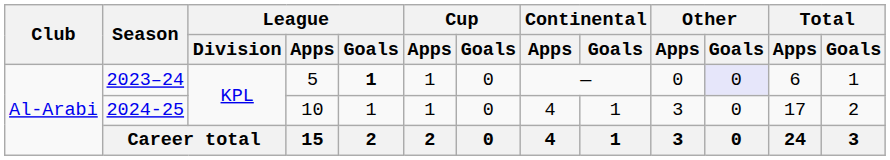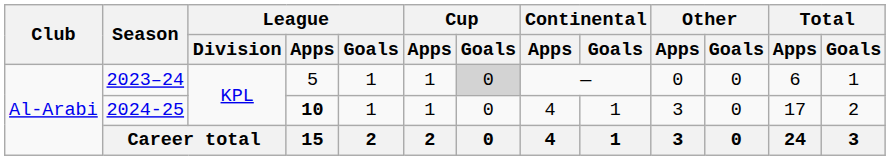(371, 80) bold -> (371, 80) normal
(488, 80) no background -> (488, 80) lightgrey background
(736, 80) lavender background -> (736, 80) no background
(312, 110) normal -> (312, 110) bold
